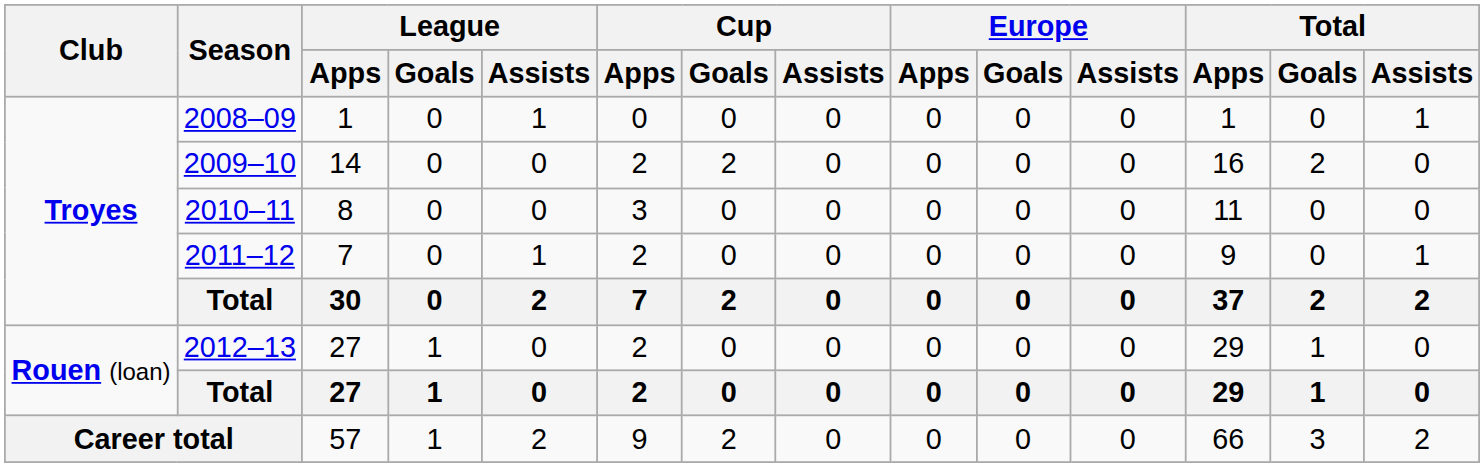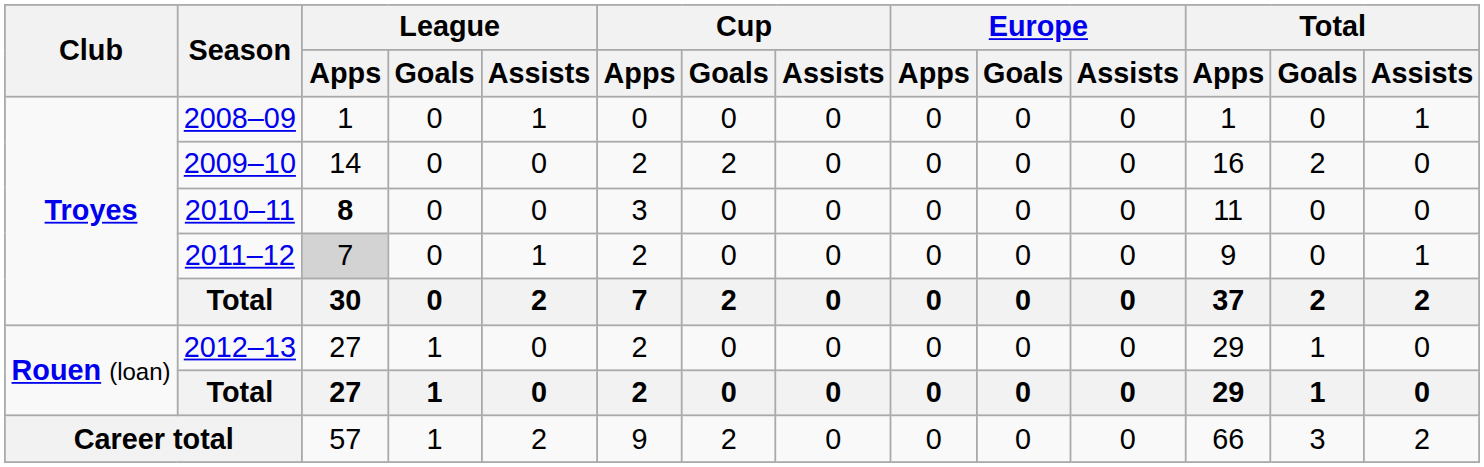(345, 210) normal -> (345, 210) bold
(345, 255) no background -> (345, 255) lightgrey background
